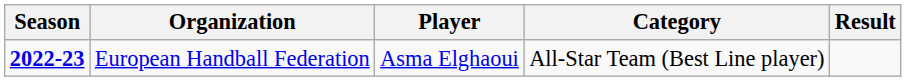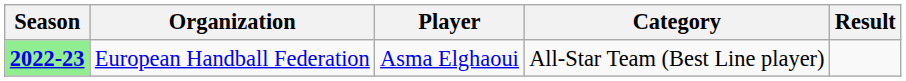(47, 57) no background -> (47, 57) lightgreen background
